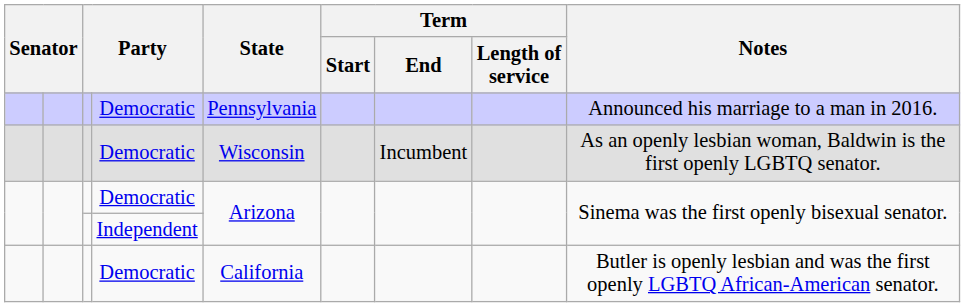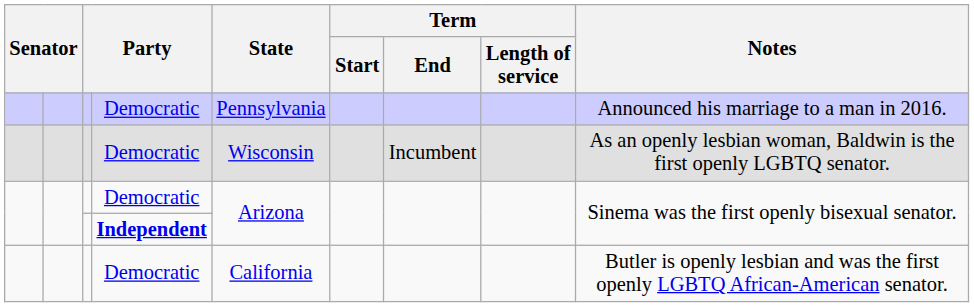(147, 229) normal -> (152, 229) bold
